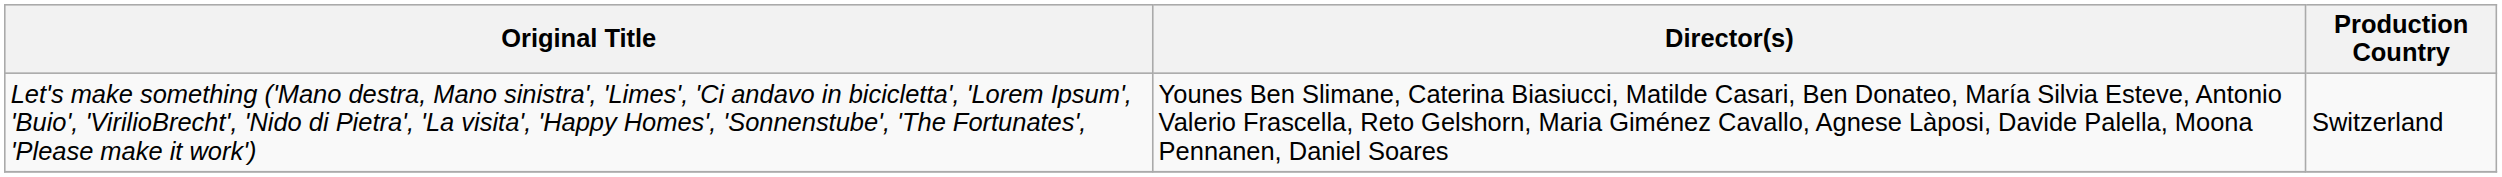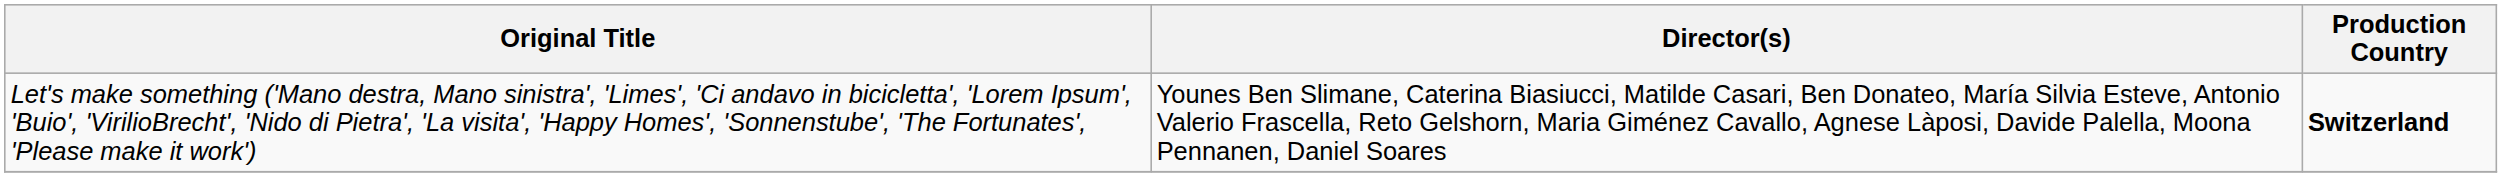(2378, 122) normal -> (2379, 122) bold
